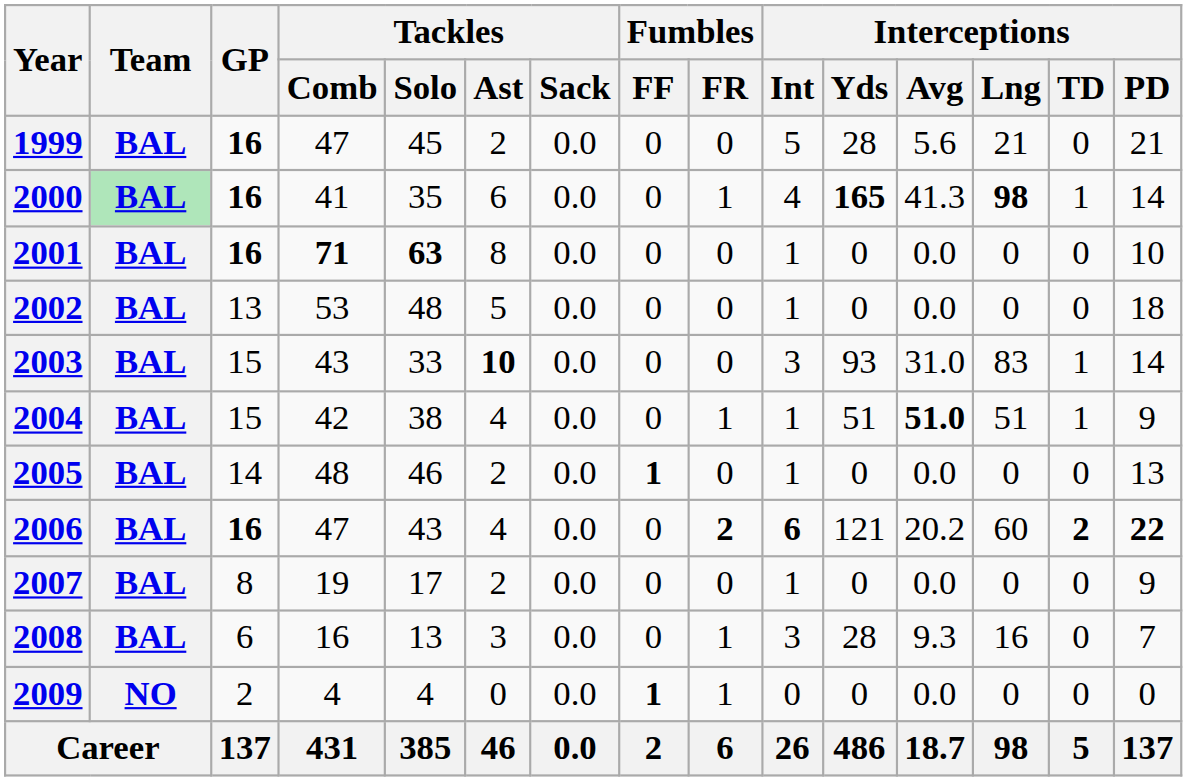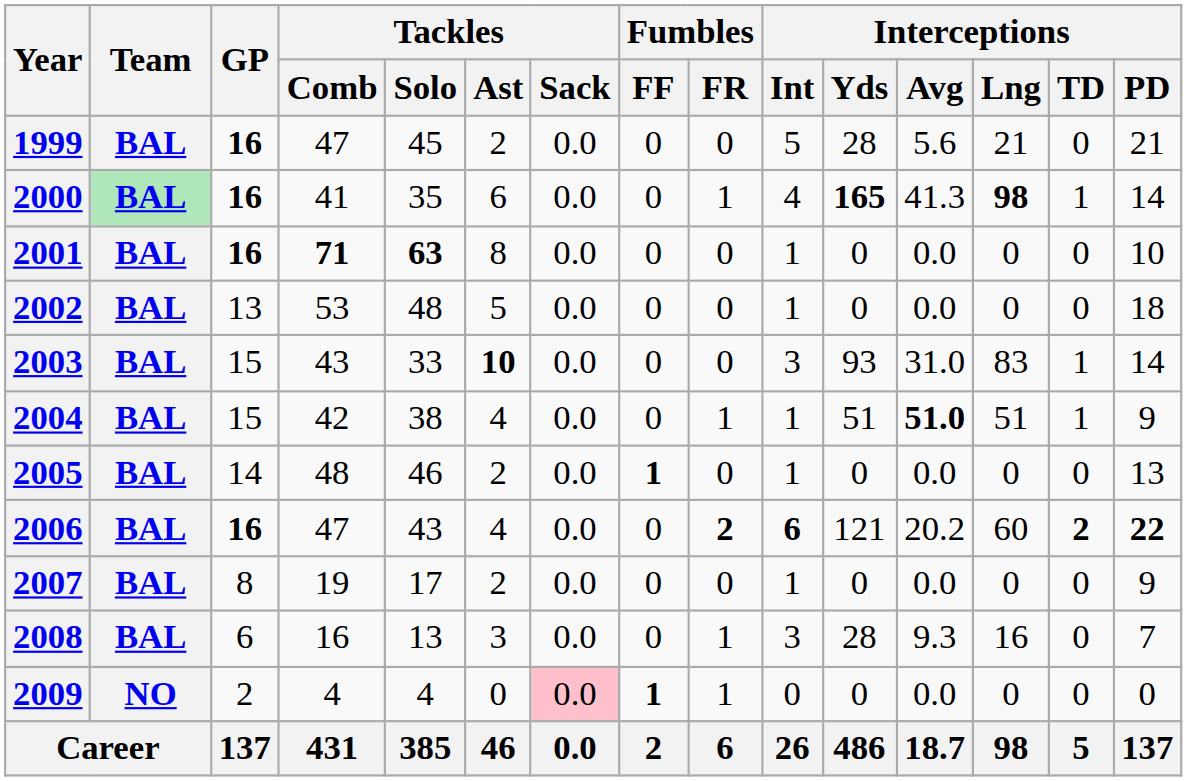(575, 692) no background -> (575, 692) pink background
